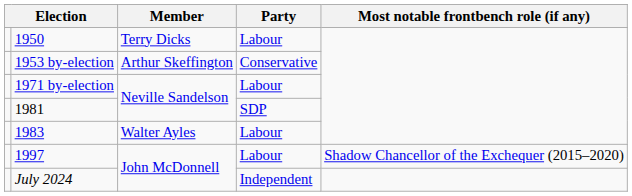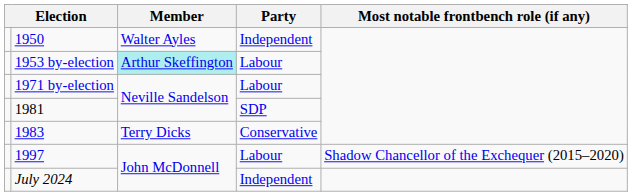(156, 39) Terry Dicks -> (158, 39) Walter Ayles
(261, 39) Labour -> (276, 39) Independent
(177, 62) no background -> (177, 62) paleturquoise background
(279, 62) Conservative -> (261, 62) Labour
(158, 132) Walter Ayles -> (156, 132) Terry Dicks
(261, 132) Labour -> (279, 132) Conservative
